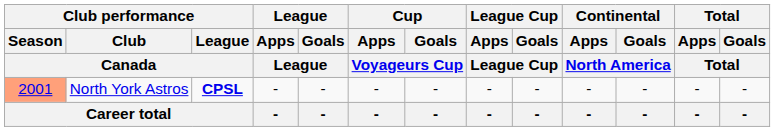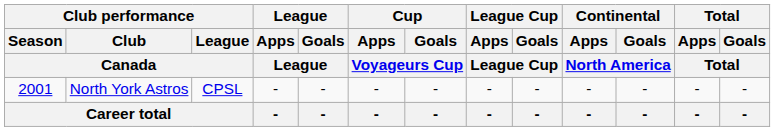(35, 89) lightsalmon background -> (35, 89) no background
(222, 89) bold -> (222, 89) normal
